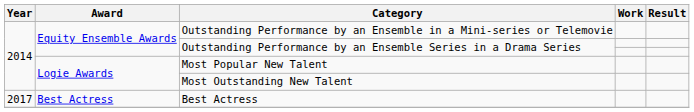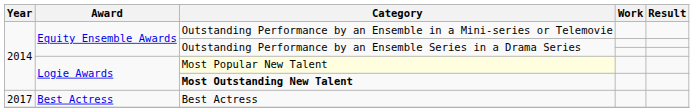(255, 64) no background -> (255, 64) lightyellow background
(267, 82) normal -> (267, 82) bold
